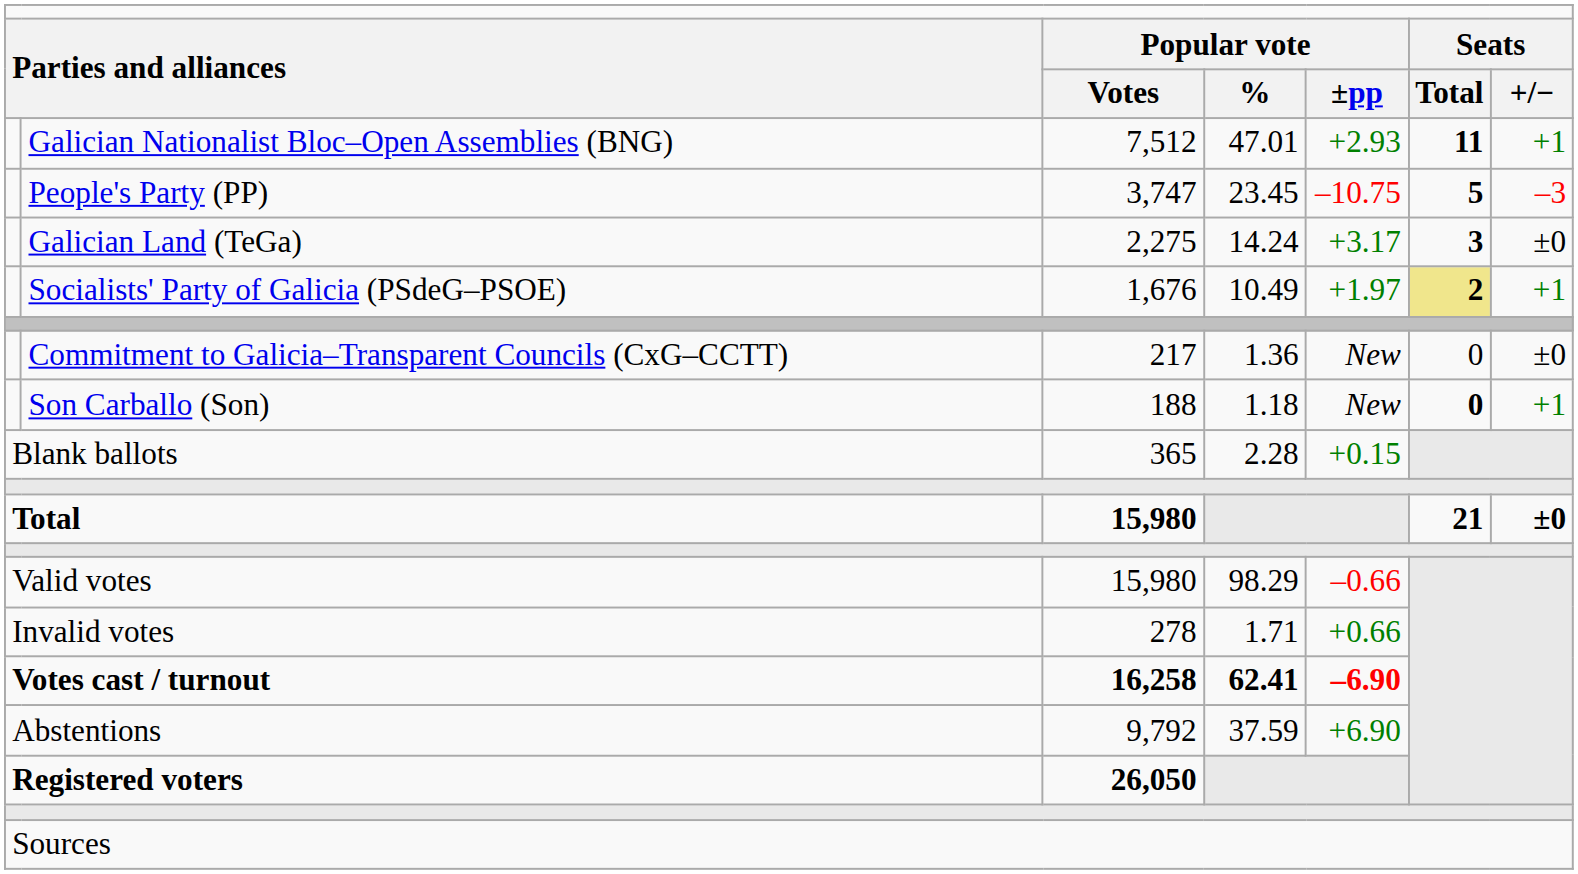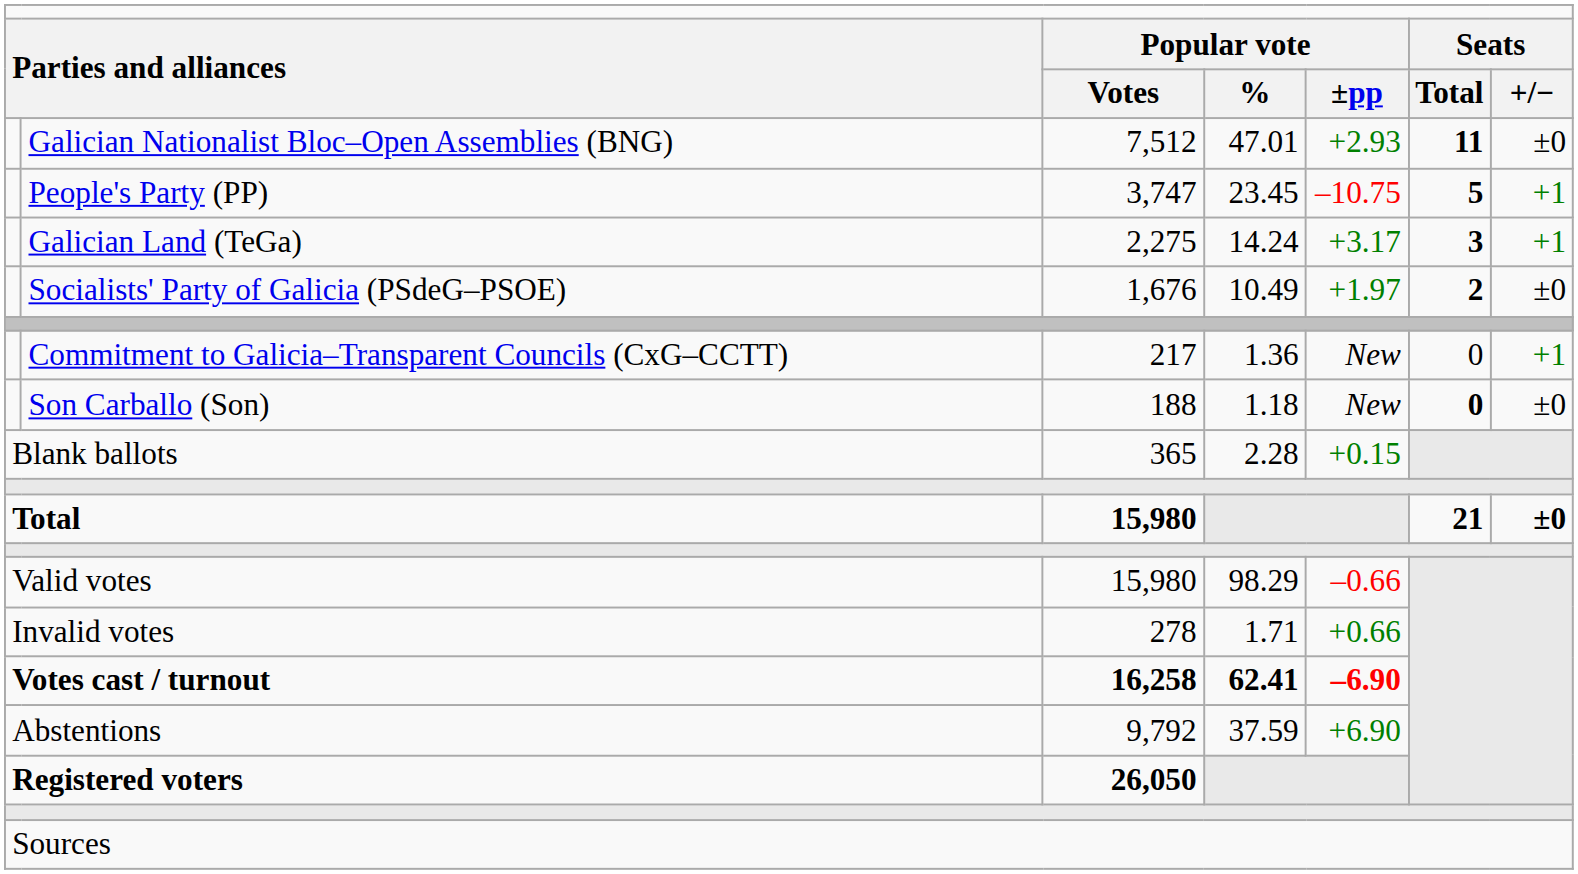(1549, 142) +1 -> (1550, 142) ±0
(1550, 192) –3 -> (1549, 192) +1
(1550, 241) ±0 -> (1549, 241) +1
(1476, 291) khaki background -> (1476, 291) no background
(1549, 291) +1 -> (1550, 291) ±0
(1550, 354) ±0 -> (1549, 354) +1
(1549, 404) +1 -> (1550, 404) ±0
